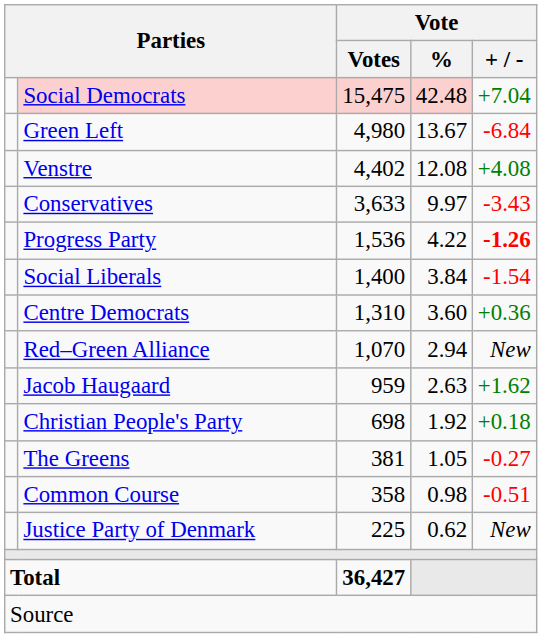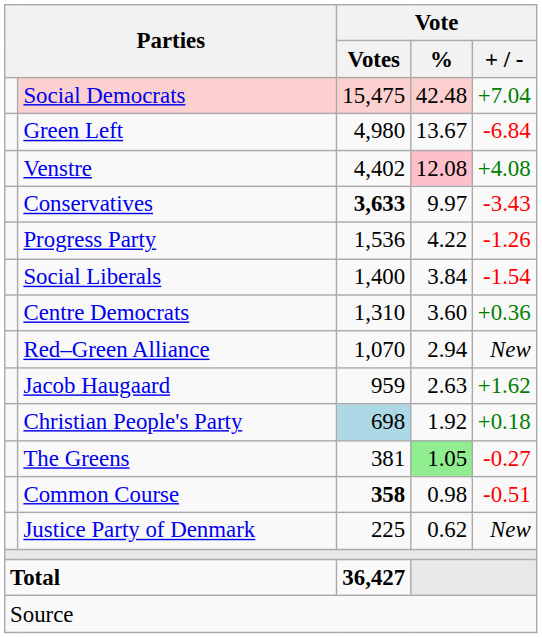(441, 167) no background -> (441, 167) pink background
(379, 204) normal -> (379, 204) bold
(507, 240) bold -> (507, 240) normal
(388, 421) no background -> (388, 421) lightblue background
(447, 458) no background -> (447, 458) lightgreen background
(388, 494) normal -> (388, 494) bold
